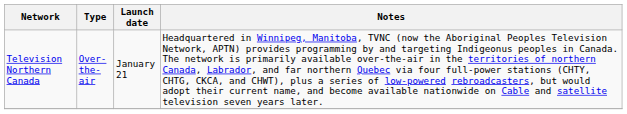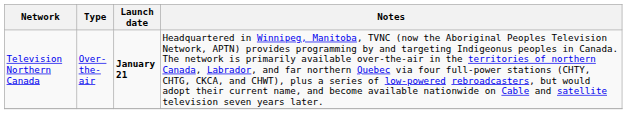(136, 70) normal -> (136, 70) bold
